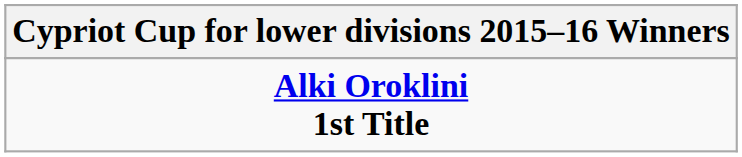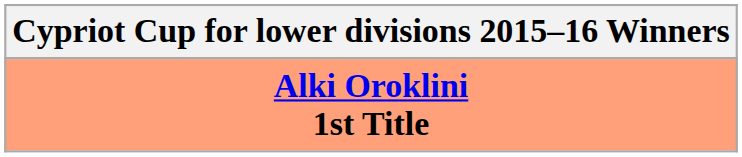(371, 104) no background -> (371, 104) lightsalmon background
